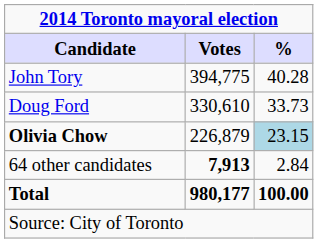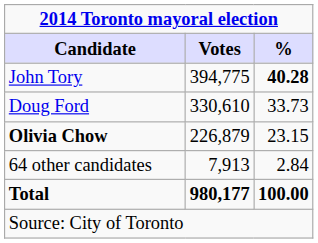(288, 77) normal -> (288, 77) bold
(288, 135) lightblue background -> (288, 135) no background
(229, 164) bold -> (229, 164) normal
